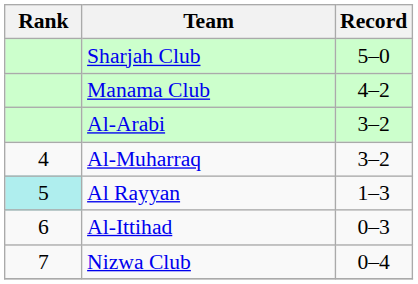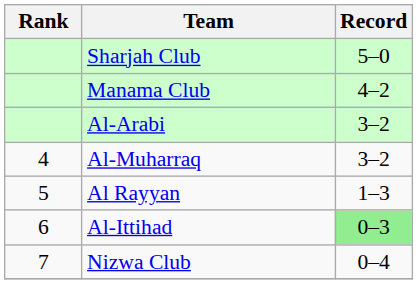(43, 192) paleturquoise background -> (43, 192) no background
(374, 227) no background -> (374, 227) lightgreen background
